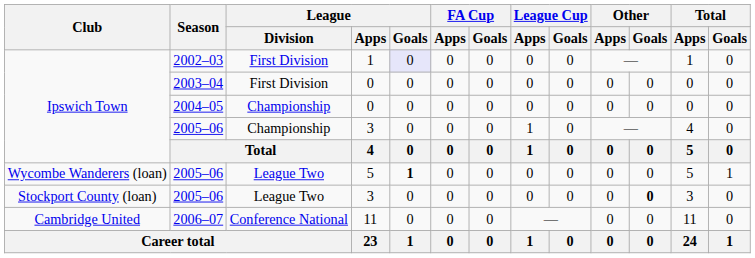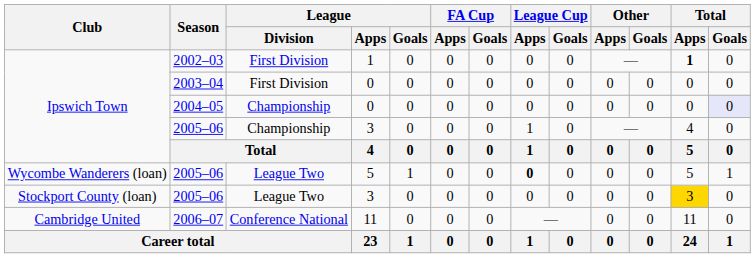(410, 60) lavender background -> (410, 60) no background
(690, 60) normal -> (690, 60) bold
(730, 106) no background -> (730, 106) lavender background
(410, 173) bold -> (410, 173) normal
(530, 173) normal -> (530, 173) bold
(650, 196) bold -> (650, 196) normal
(690, 196) no background -> (690, 196) gold background
